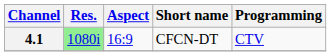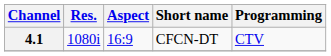(84, 39) lightgreen background -> (84, 39) no background
